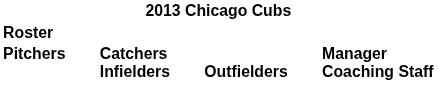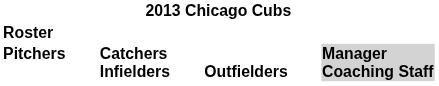(378, 62) no background -> (378, 62) lightgrey background
